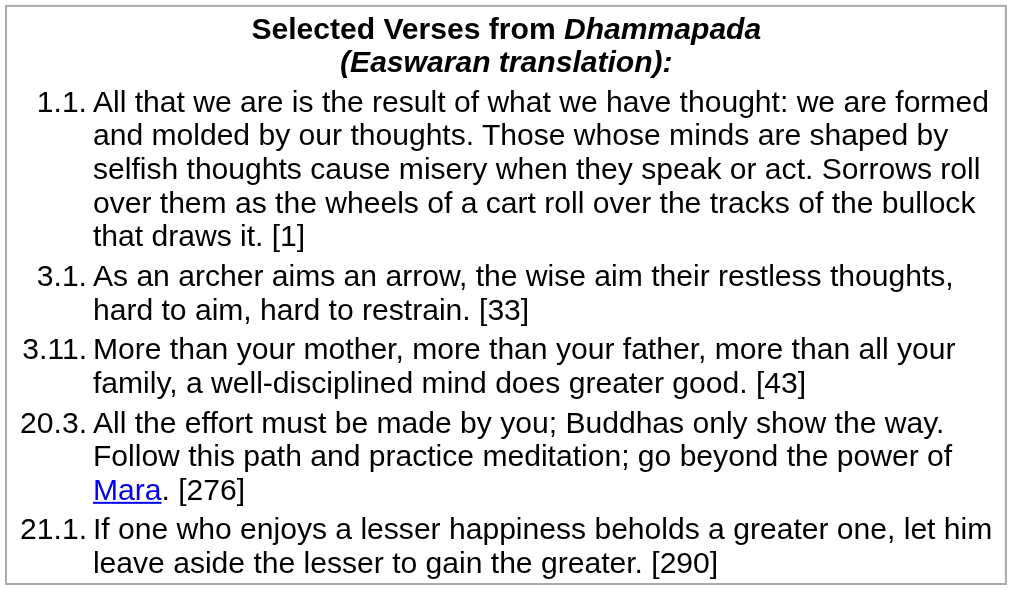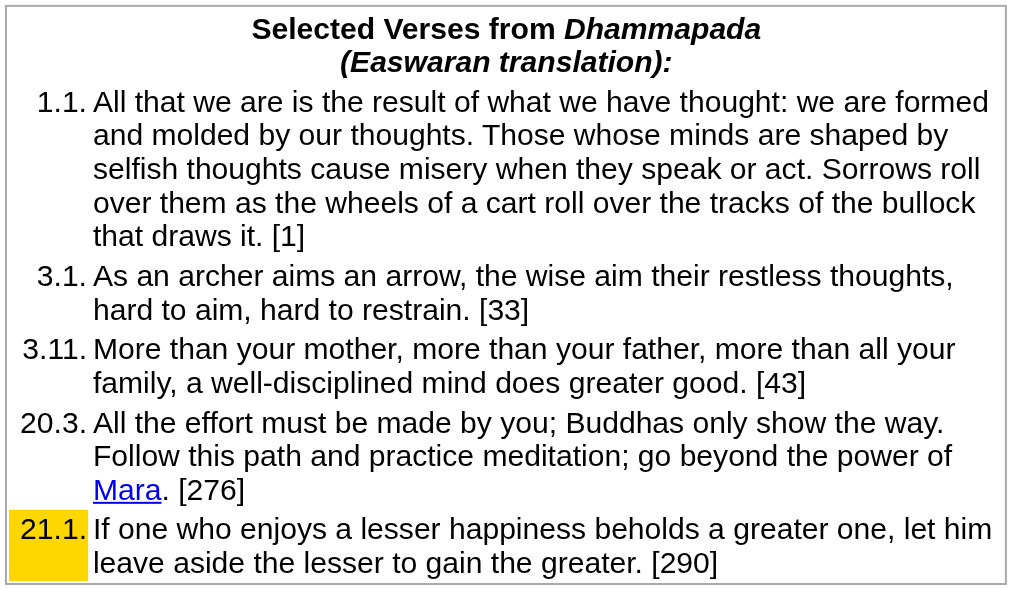(49, 529) no background -> (49, 529) gold background
